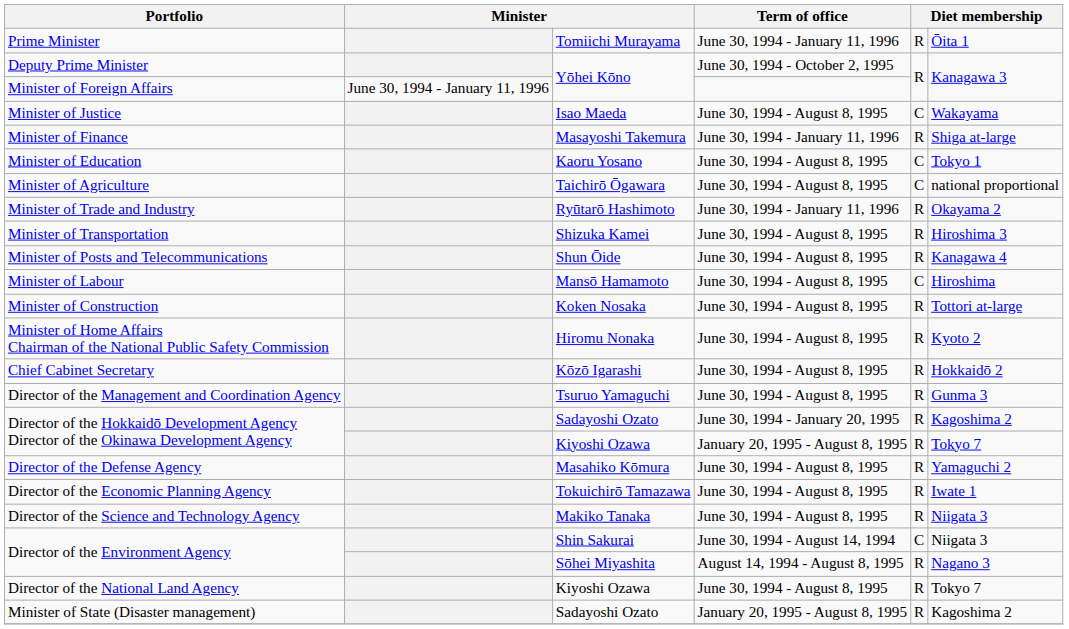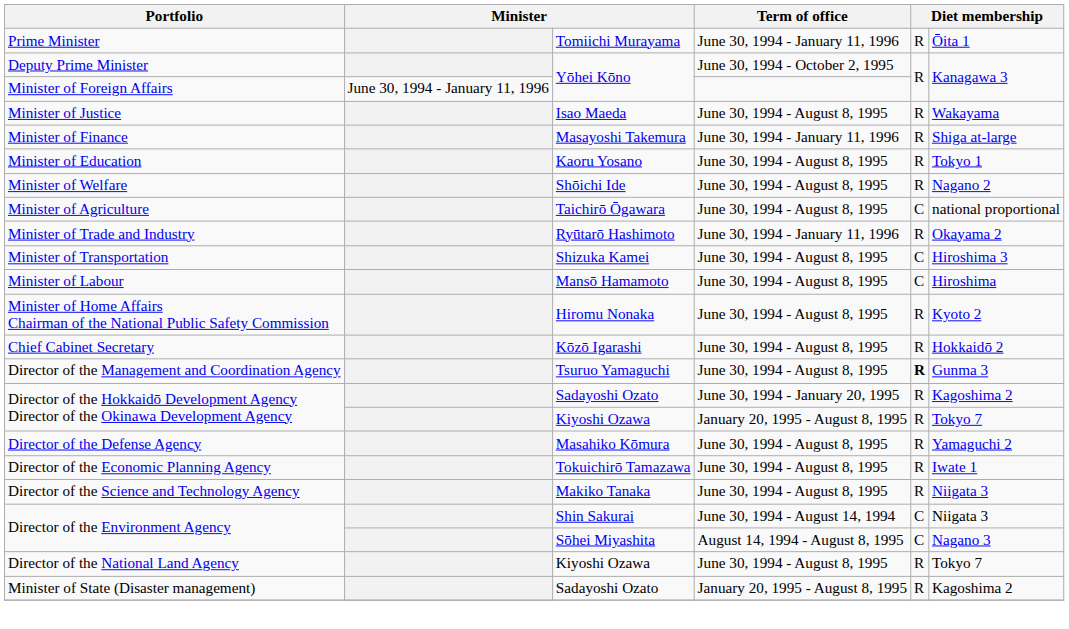(919, 112) C -> (919, 112) R
(919, 161) C -> (919, 161) R
+ row: (68, 185)
(919, 233) R -> (919, 257) C
- row: (138, 257)
- row: (83, 305)
(919, 395) normal -> (920, 371) bold
(919, 563) R -> (919, 539) C
